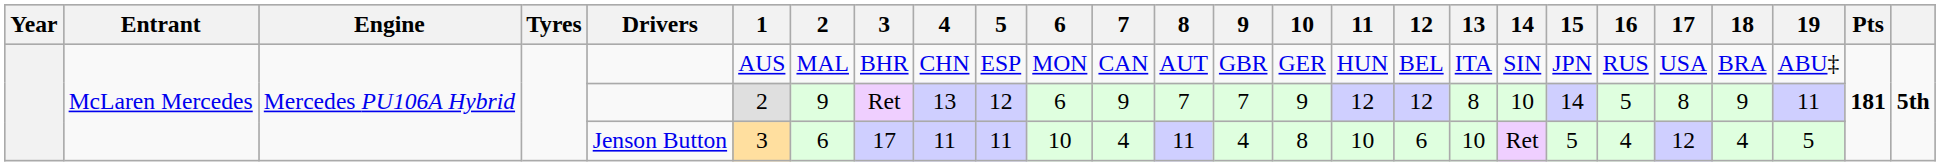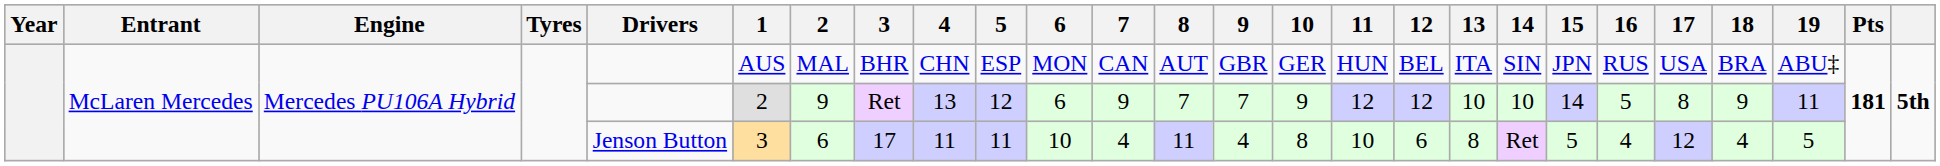(1473, 102) 8 -> (1473, 102) 10
(1473, 141) 10 -> (1473, 141) 8
